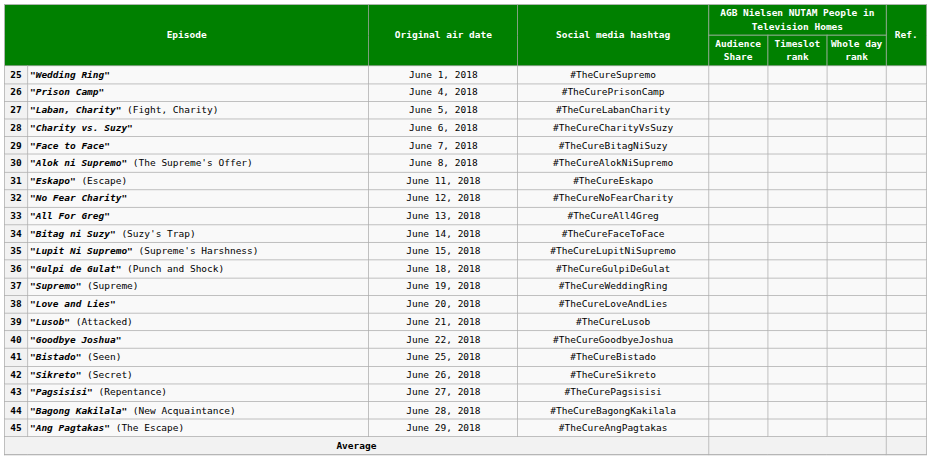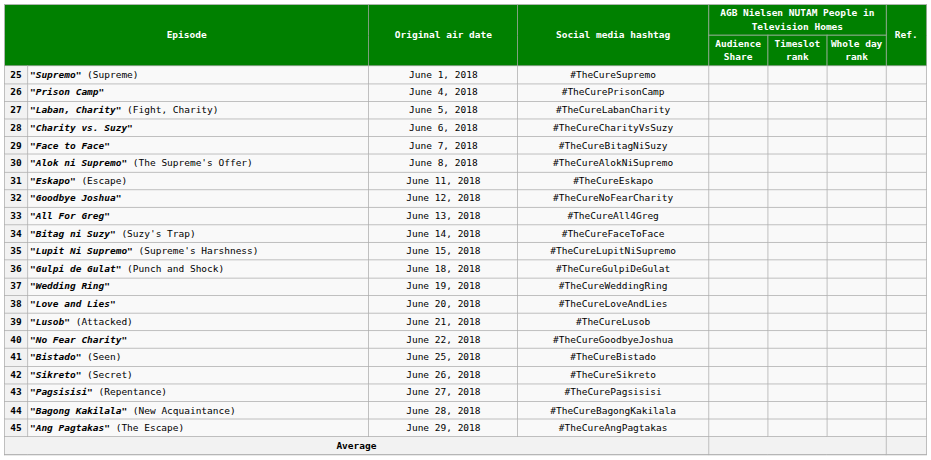(70, 74) "Wedding Ring" -> (84, 74) "Supremo" (Supreme)
(79, 198) "No Fear Charity" -> (76, 198) "Goodbye Joshua"
(84, 286) "Supremo" (Supreme) -> (70, 286) "Wedding Ring"
(76, 339) "Goodbye Joshua" -> (79, 339) "No Fear Charity"
